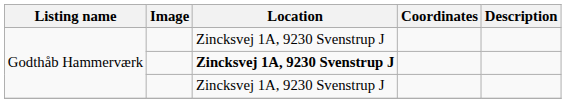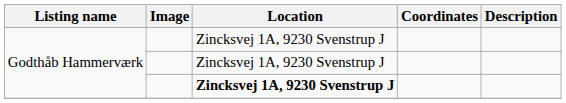(295, 62) bold -> (290, 62) normal
(290, 86) normal -> (295, 86) bold
